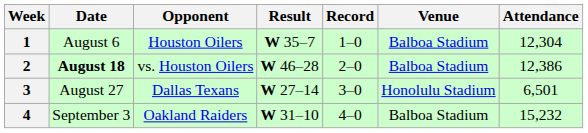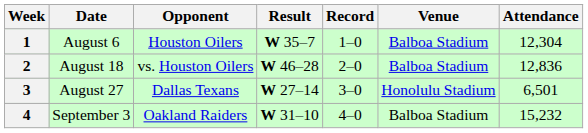(91, 66) bold -> (91, 66) normal
(541, 66) 12,386 -> (541, 66) 12,836
